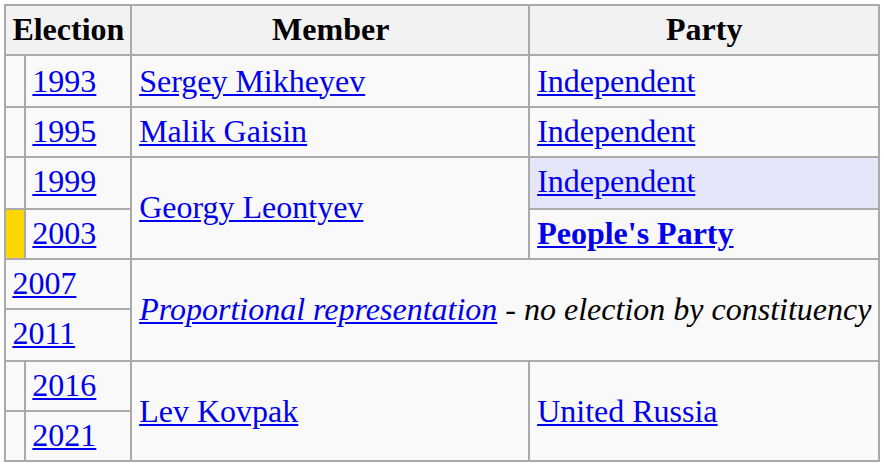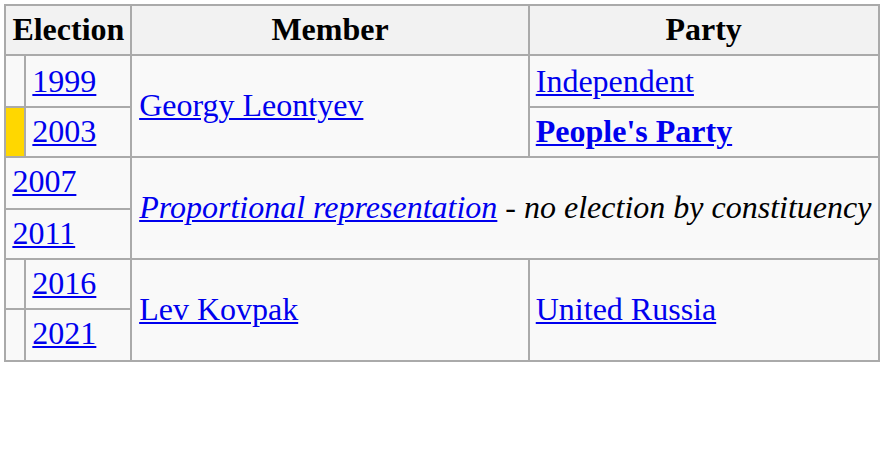- row: (64, 80)
- row: (64, 131)
(616, 182) lavender background -> (615, 80) no background
